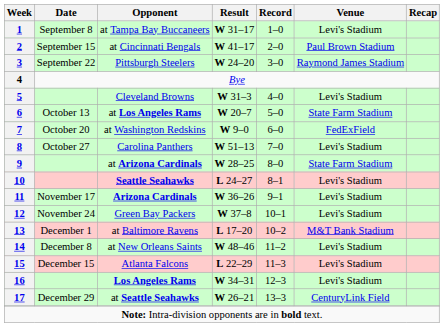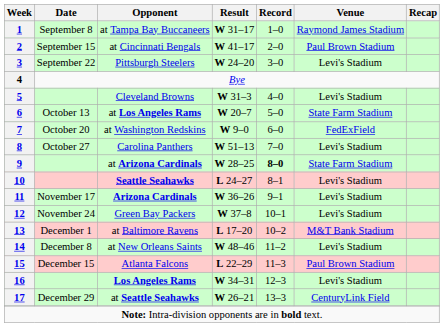(350, 29) Levi's Stadium -> (350, 29) Raymond James Stadium
(350, 63) Raymond James Stadium -> (350, 63) Levi's Stadium
(275, 163) normal -> (275, 163) bold
(350, 264) Levi's Stadium -> (350, 264) Paul Brown Stadium
